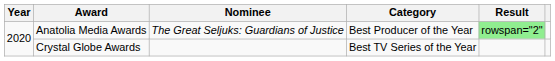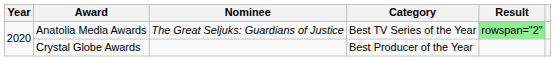(411, 30) Best Producer of the Year -> (413, 30) Best TV Series of the Year
(413, 47) Best TV Series of the Year -> (411, 47) Best Producer of the Year
